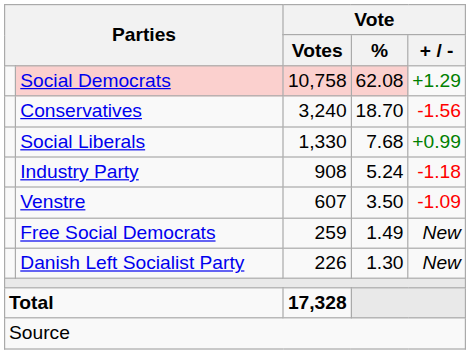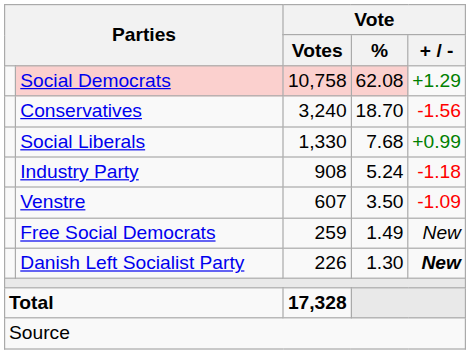(442, 263) normal -> (441, 263) bold
